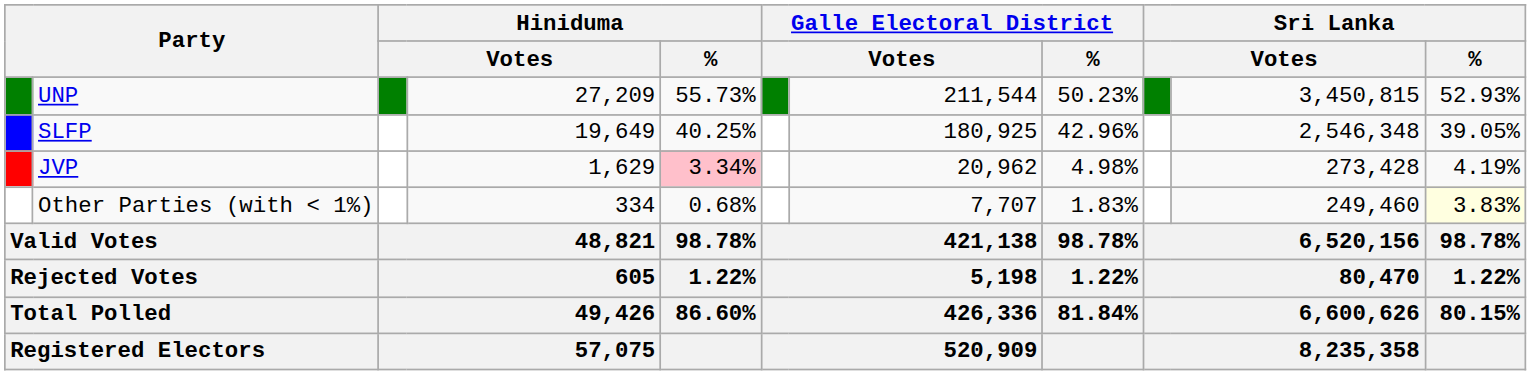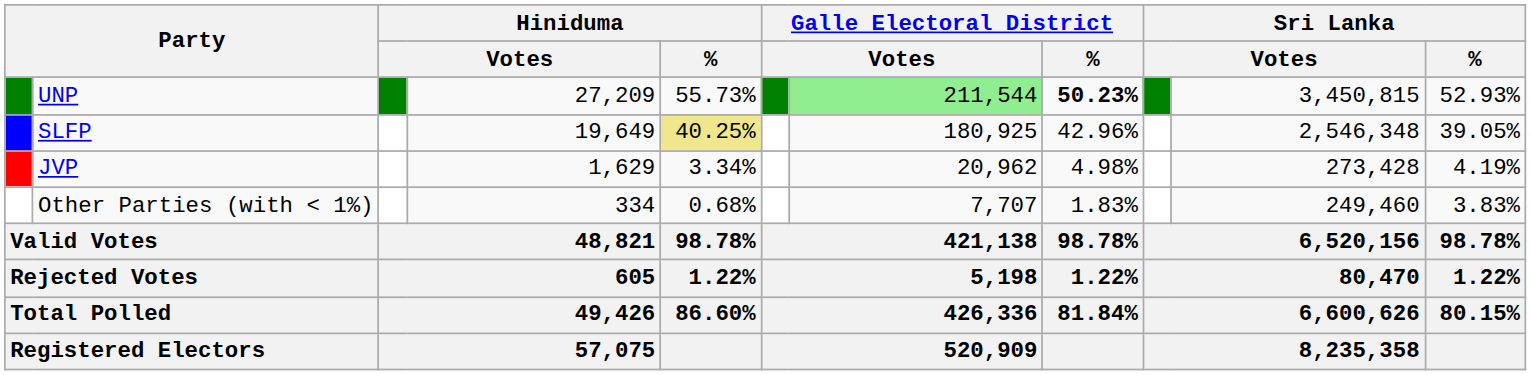(990, 96) no background -> (990, 96) lightgreen background
(1098, 96) normal -> (1098, 96) bold
(715, 132) no background -> (715, 132) khaki background
(722, 169) pink background -> (722, 169) no background
(1486, 205) lightyellow background -> (1486, 205) no background
